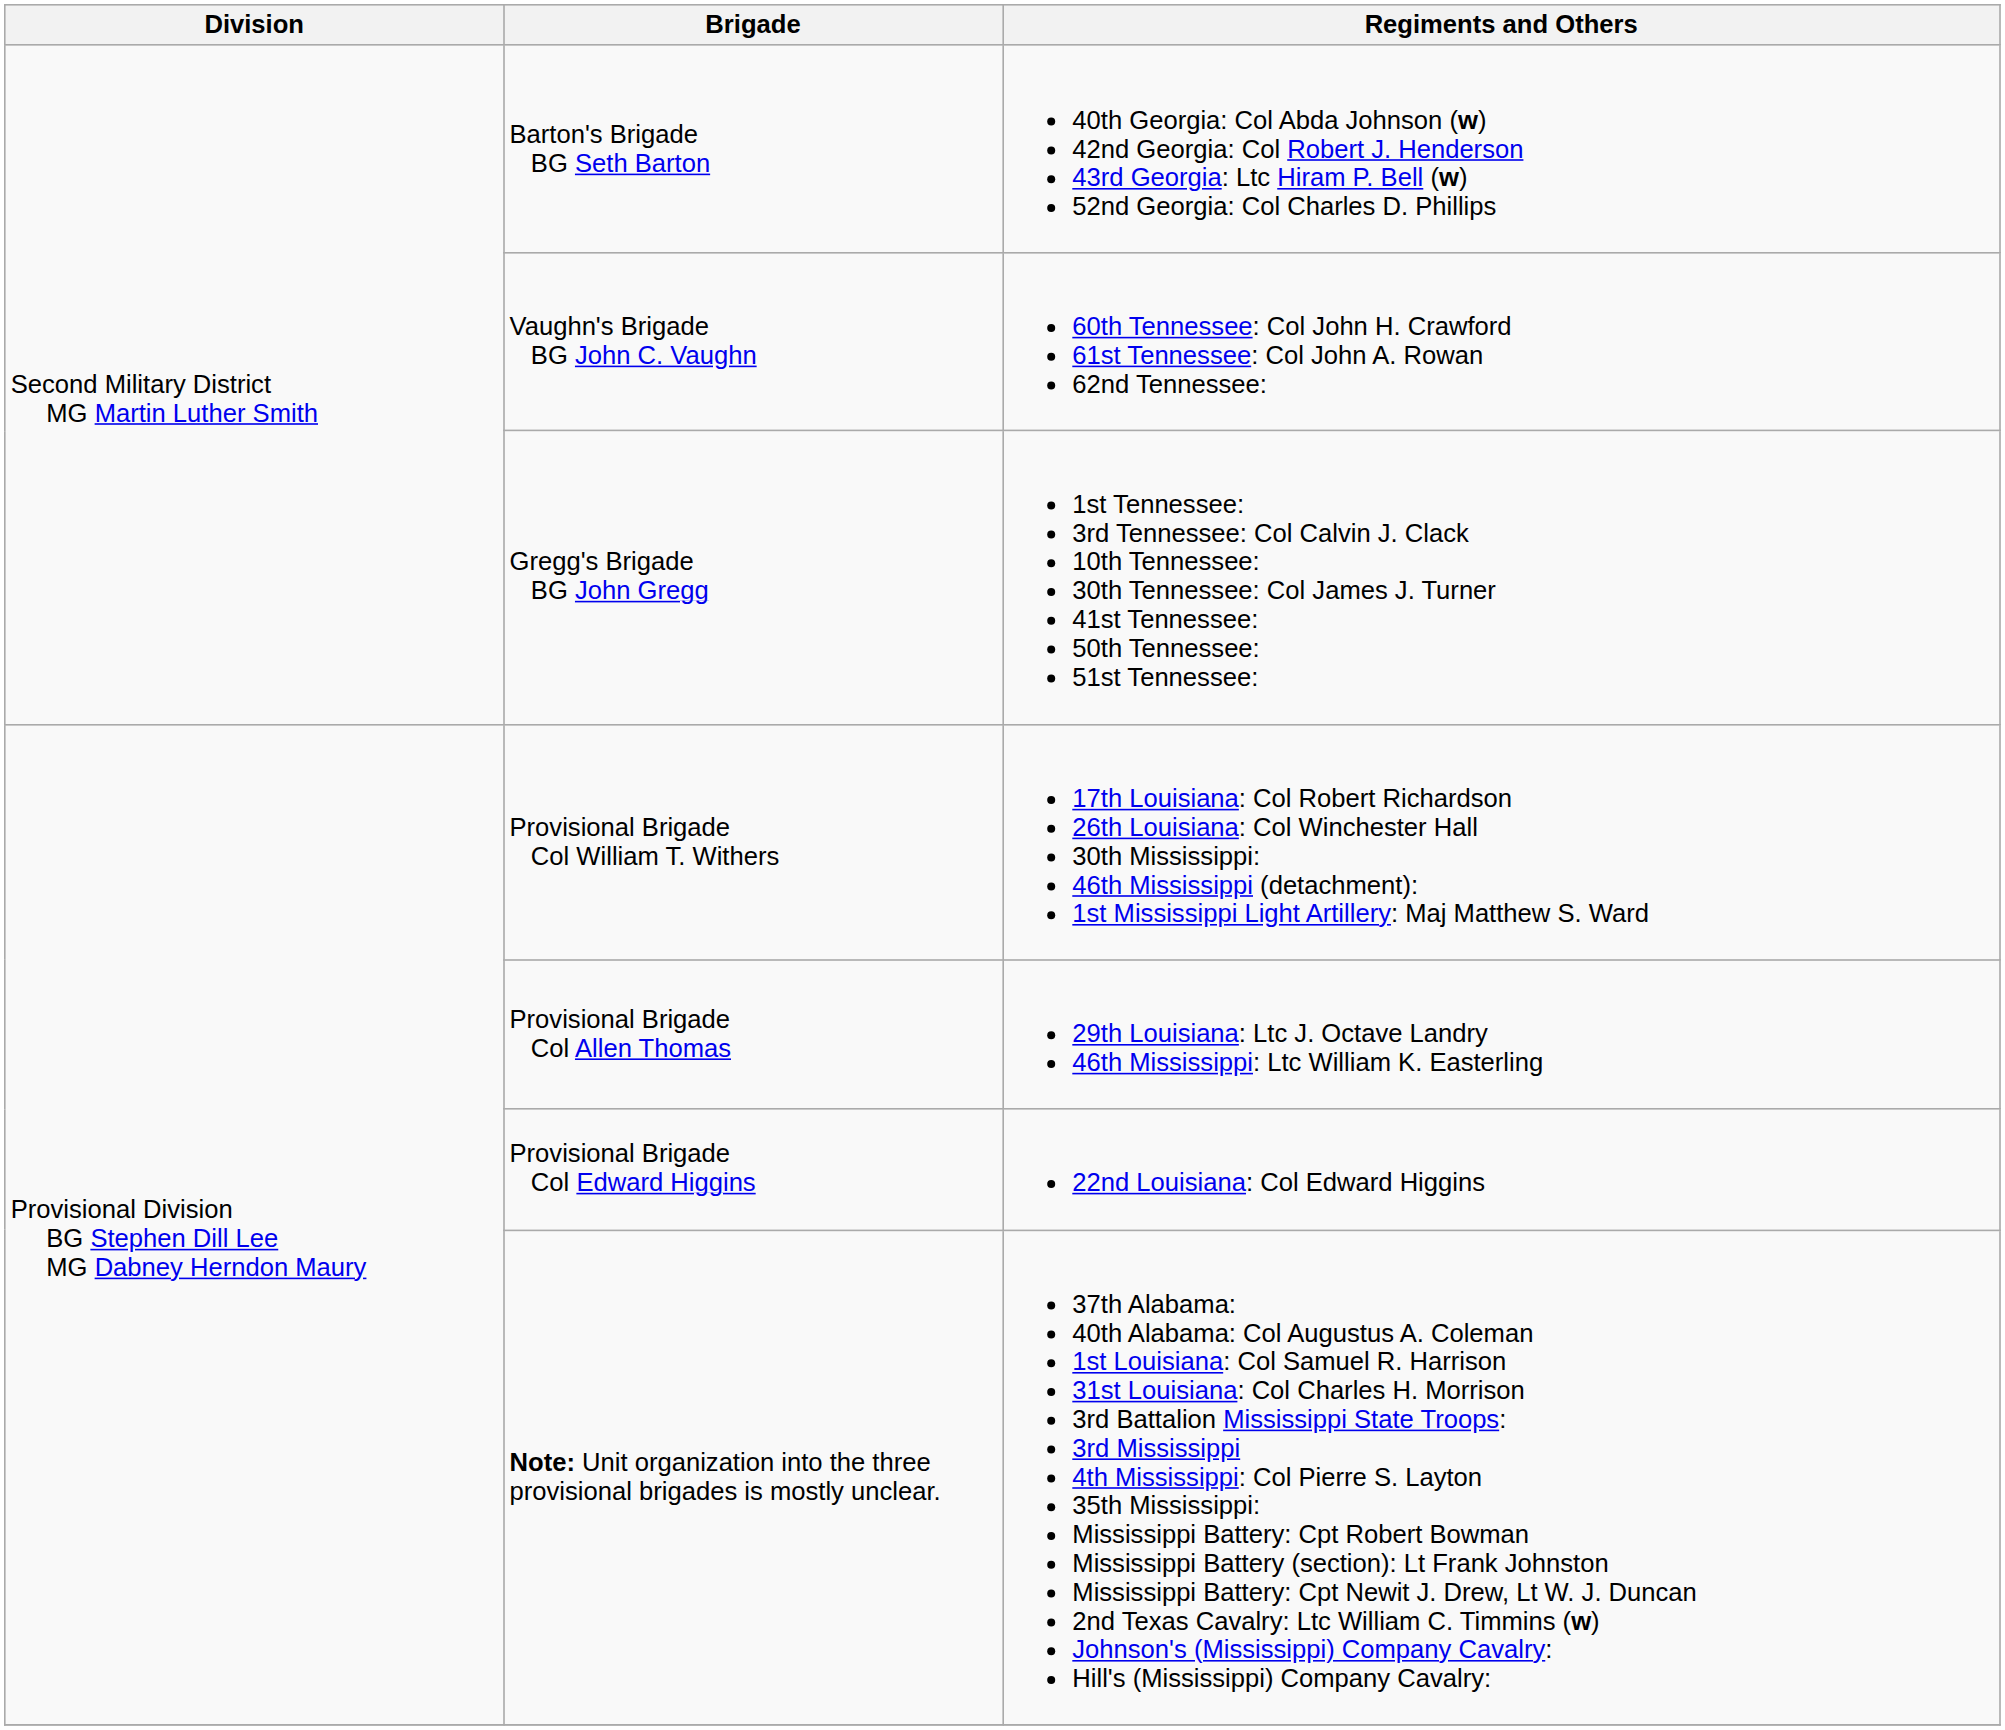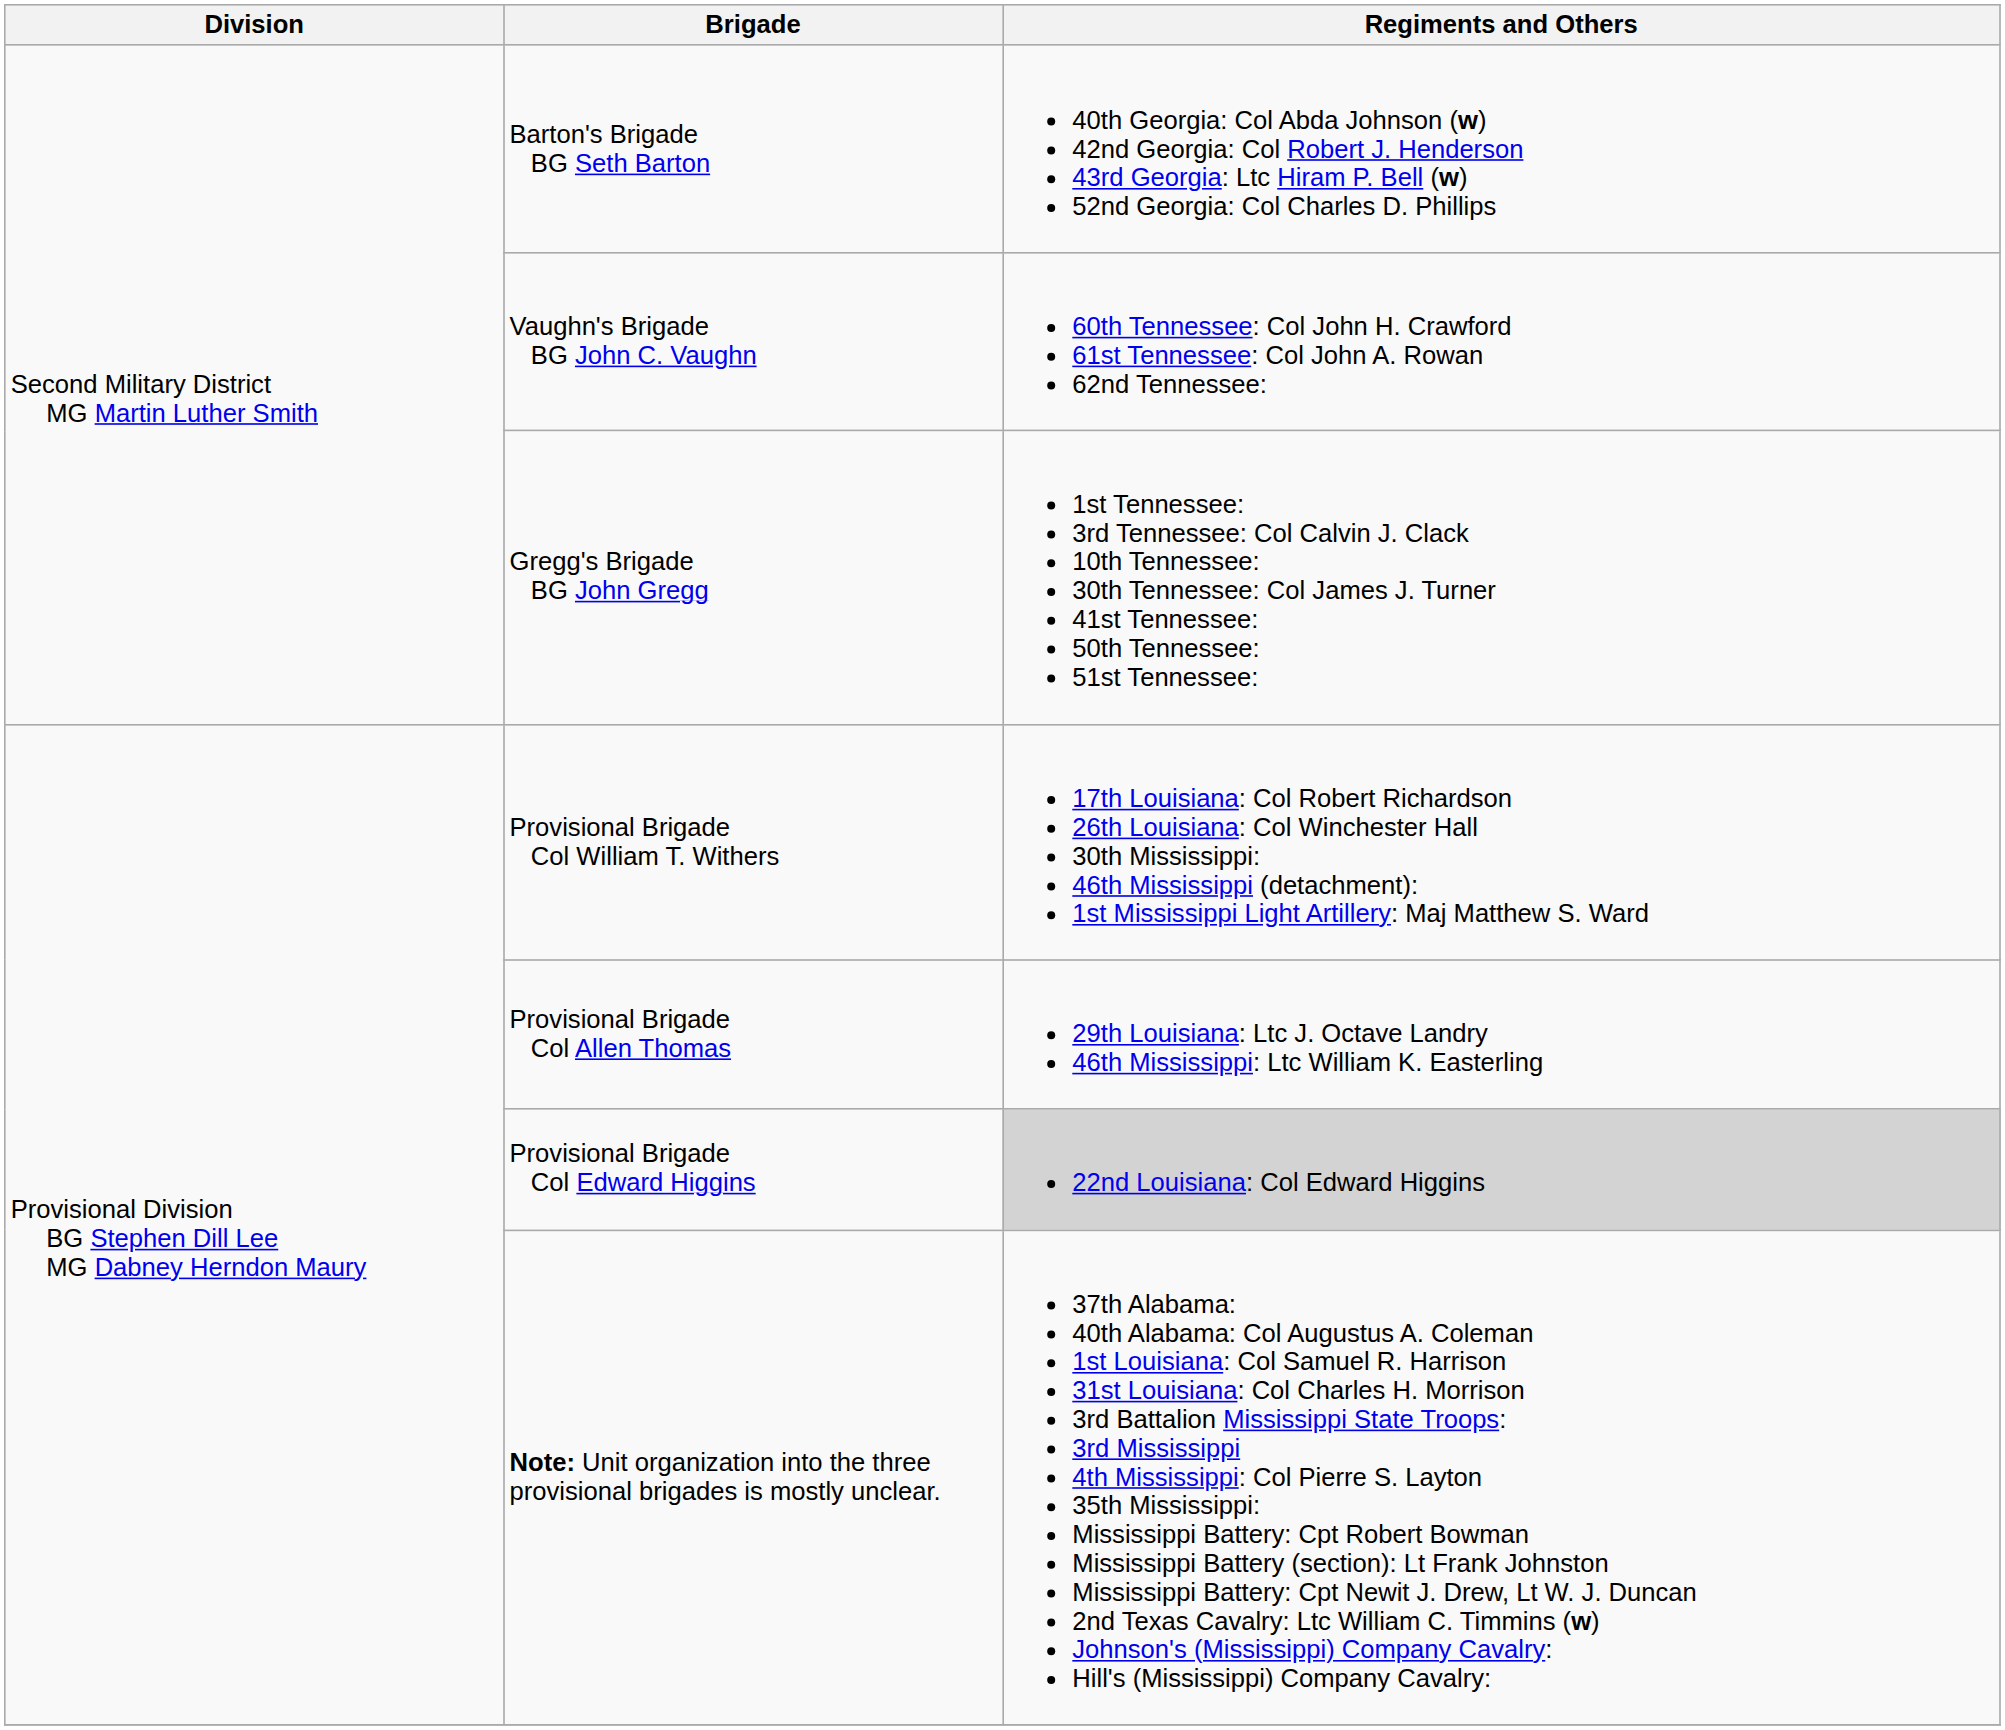(1501, 1184) no background -> (1501, 1184) lightgrey background
